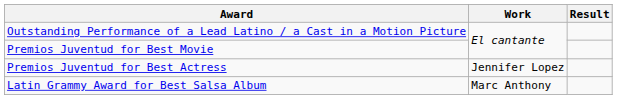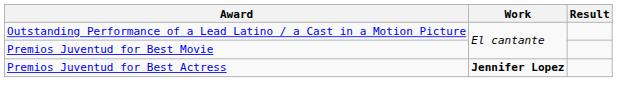(518, 67) normal -> (518, 67) bold
- row: (137, 85)
